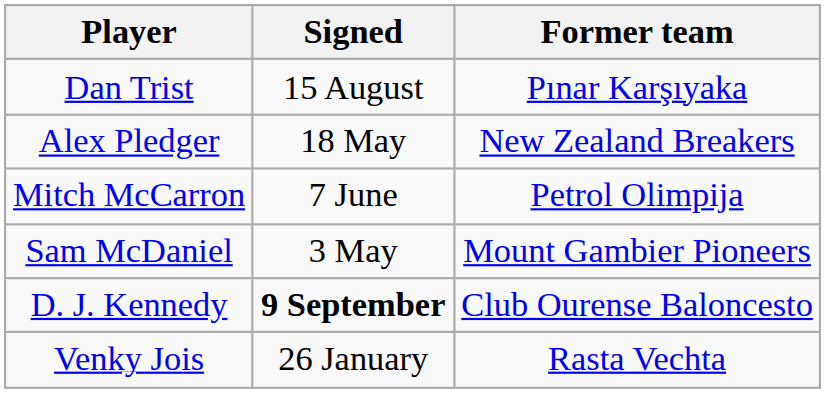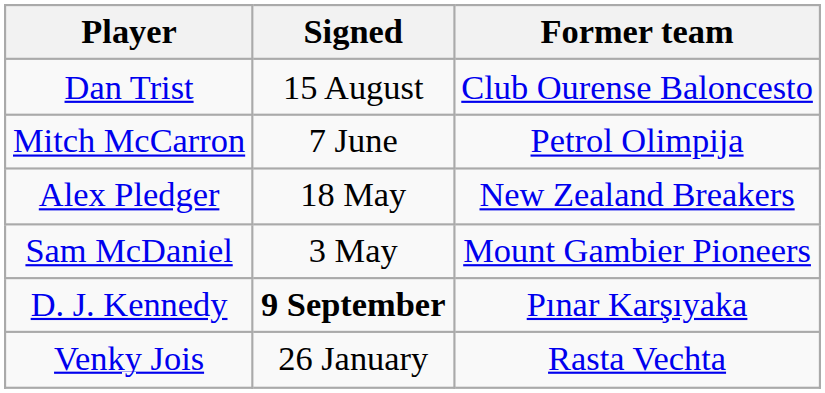(637, 86) Pınar Karşıyaka -> (637, 86) Club Ourense Baloncesto
rows swapped: (129, 140) <-> (129, 195)
(637, 304) Club Ourense Baloncesto -> (637, 304) Pınar Karşıyaka
